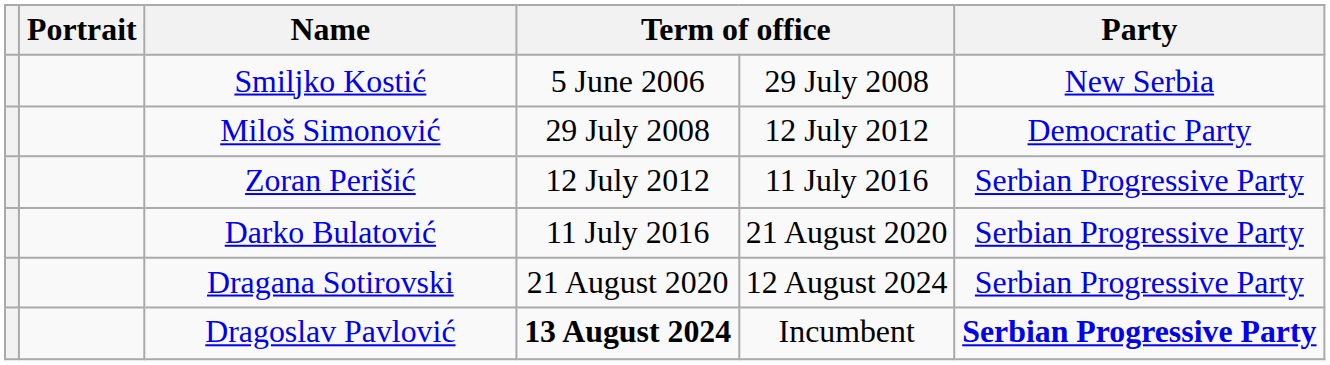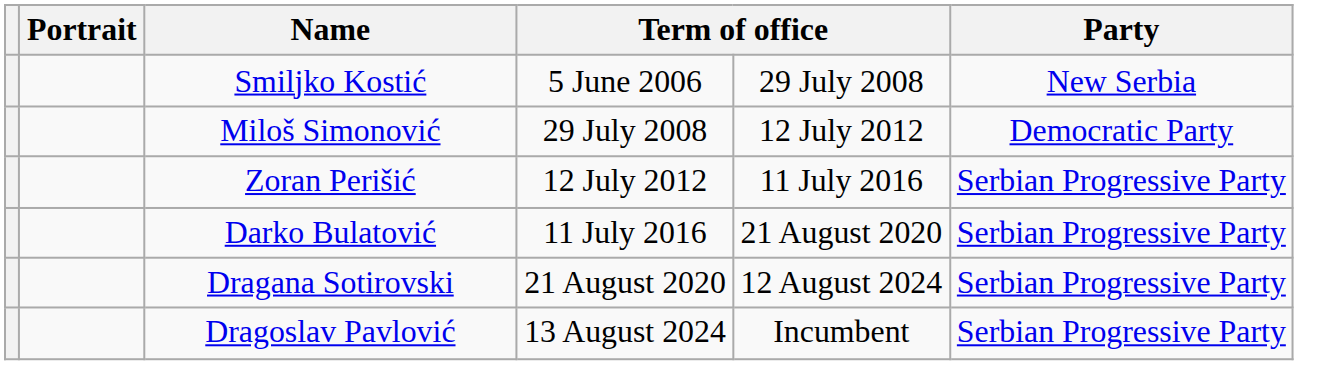(628, 332) bold -> (625, 332) normal
(1139, 332) bold -> (1121, 332) normal
